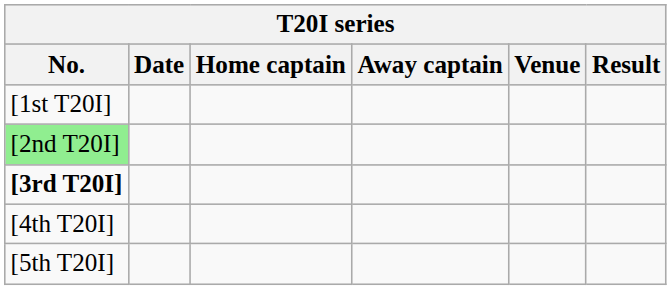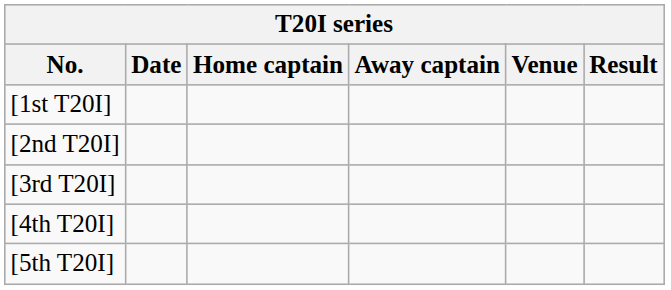(65, 143) lightgreen background -> (65, 143) no background
(67, 183) bold -> (63, 183) normal
